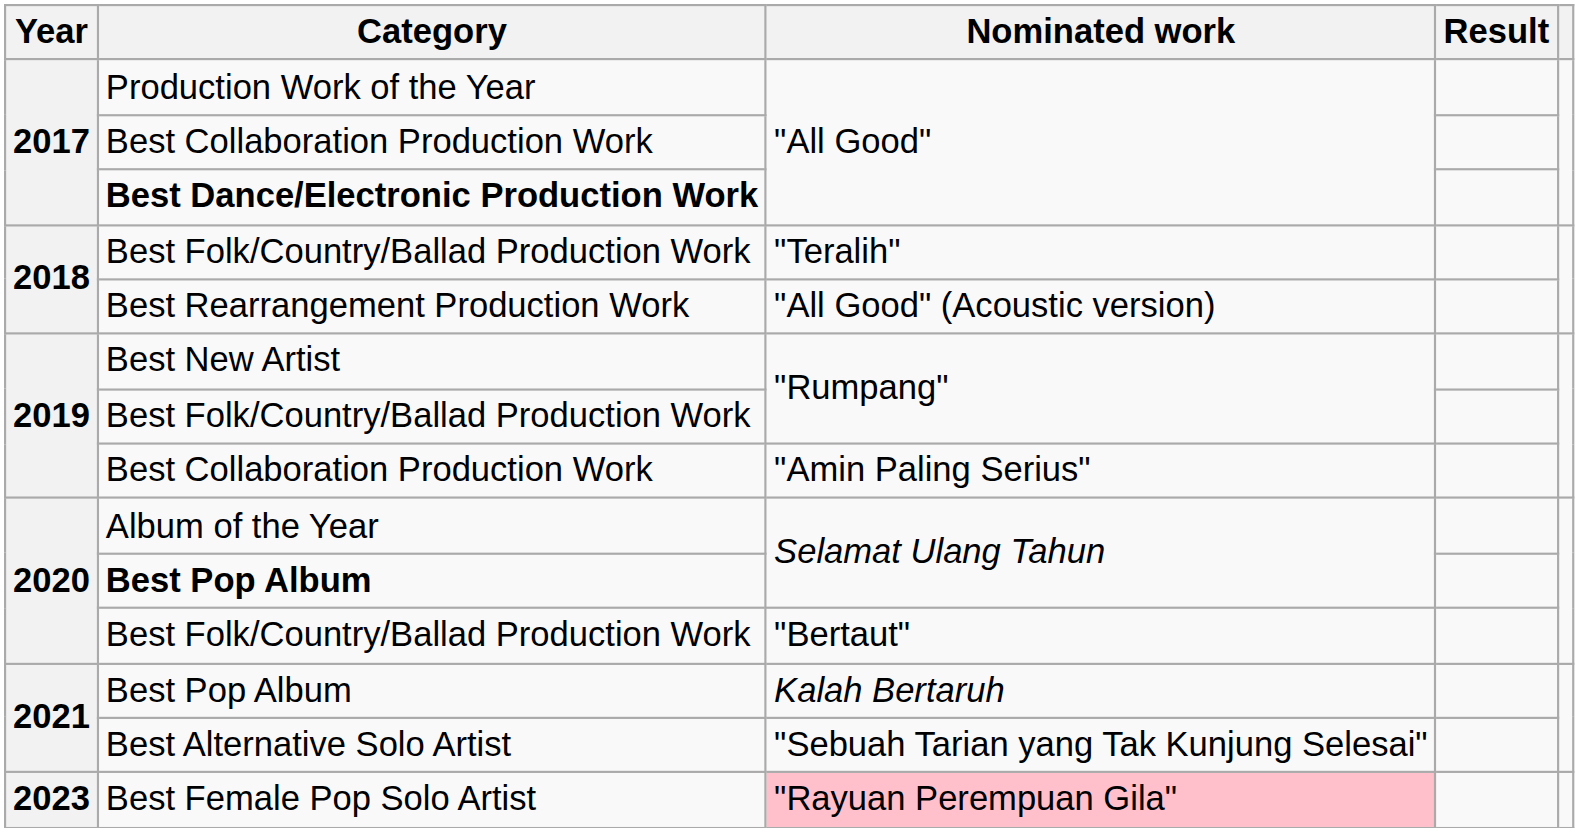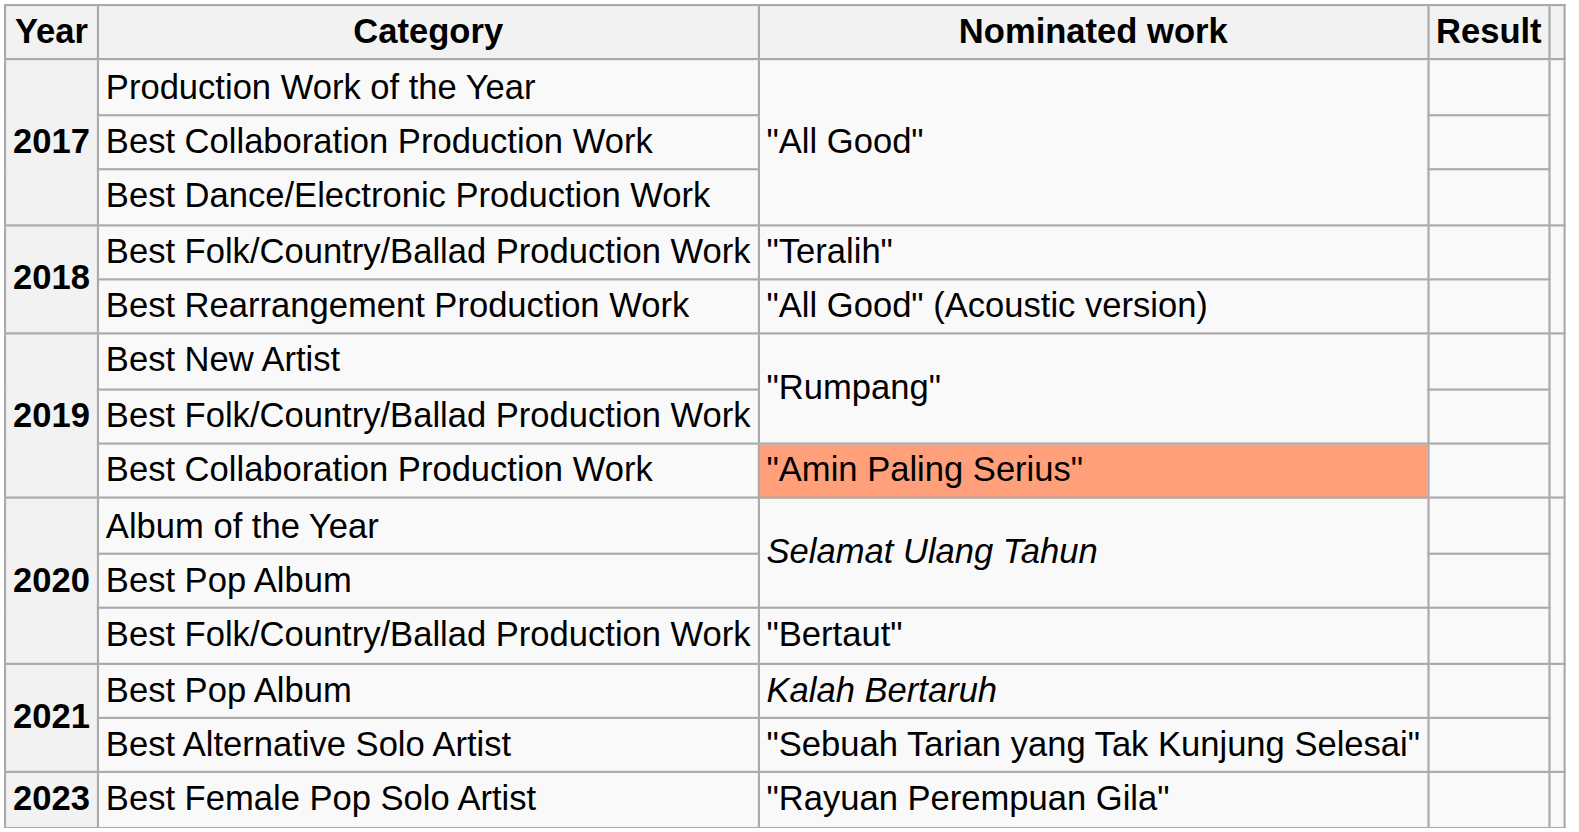(432, 196) bold -> (408, 196) normal
(932, 470) no background -> (925, 470) lightsalmon background
(239, 580) bold -> (229, 580) normal
(976, 799) pink background -> (968, 799) no background
